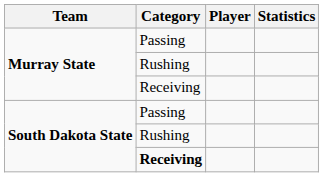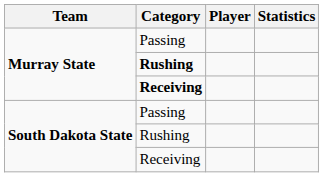(164, 64) normal -> (166, 64) bold
(170, 88) normal -> (171, 88) bold
(171, 159) bold -> (170, 159) normal
